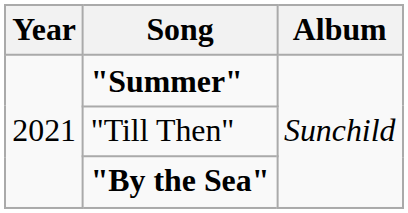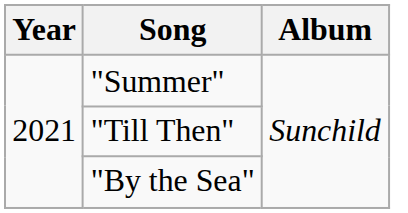(167, 80) bold -> (158, 80) normal
(180, 181) bold -> (173, 181) normal
